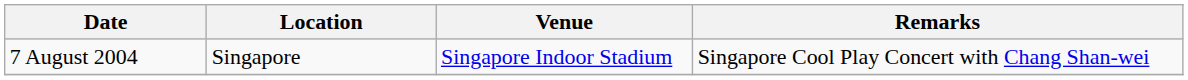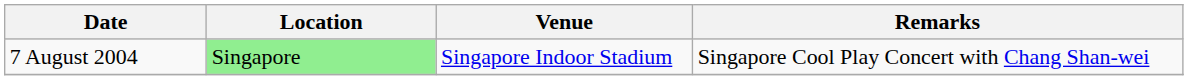(256, 56) no background -> (256, 56) lightgreen background
